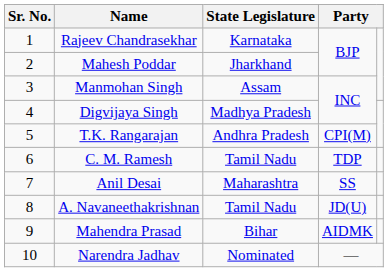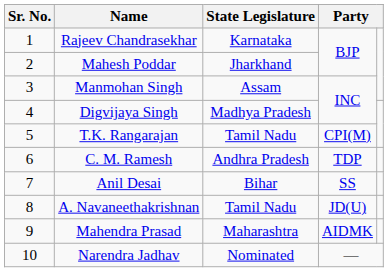(261, 135) Andhra Pradesh -> (261, 135) Tamil Nadu
(261, 159) Tamil Nadu -> (261, 159) Andhra Pradesh
(261, 183) Maharashtra -> (261, 183) Bihar
(261, 231) Bihar -> (261, 231) Maharashtra
